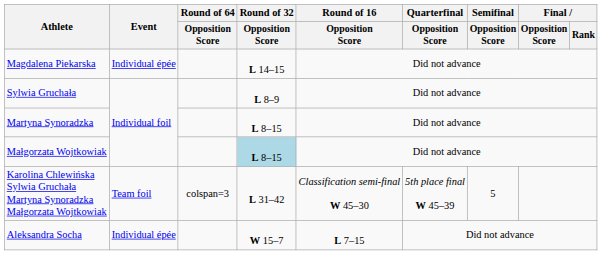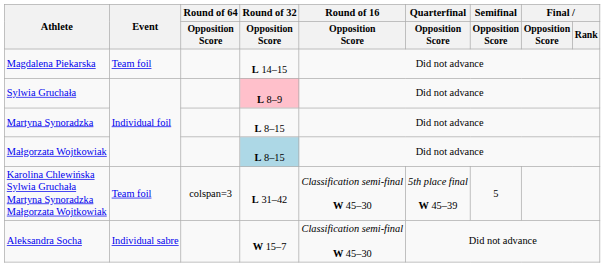(144, 64) Individual épée -> (132, 64) Team foil
(267, 99) no background -> (270, 99) pink background
(144, 235) Individual épée -> (145, 241) Individual sabre
(349, 241) L 7–15 -> (352, 241) Classification semi-final W 45–30
